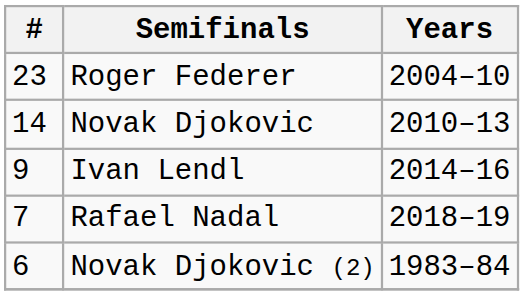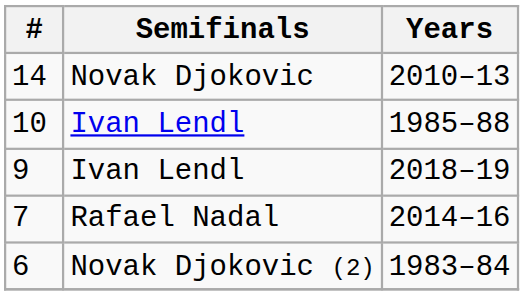- row: (29, 77)
+ row: (29, 124)
(450, 171) 2014–16 -> (450, 171) 2018–19
(450, 219) 2018–19 -> (450, 219) 2014–16
